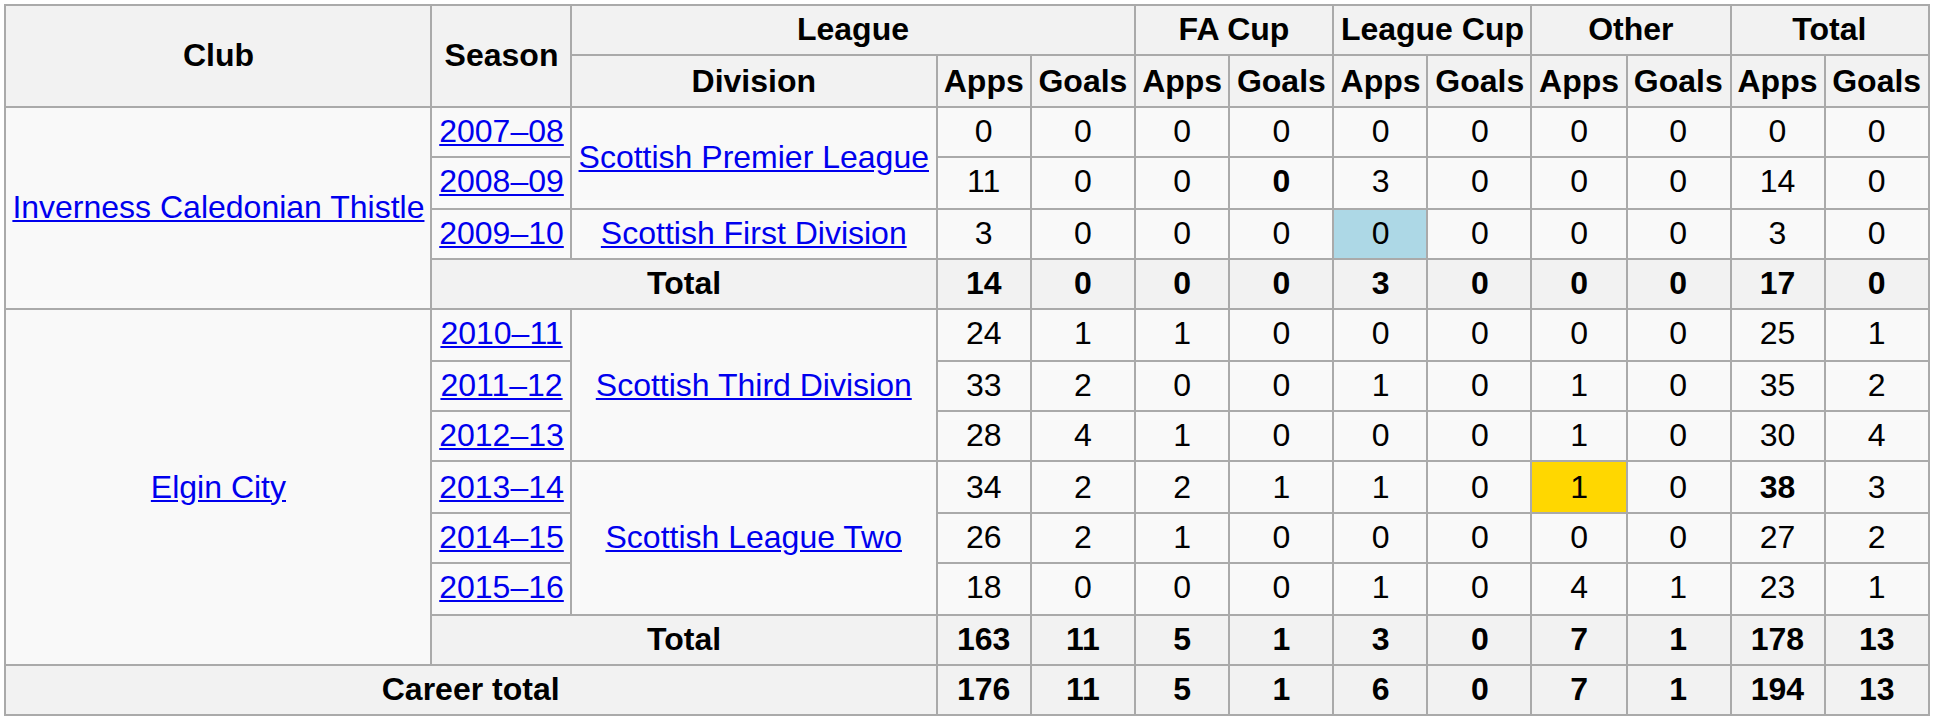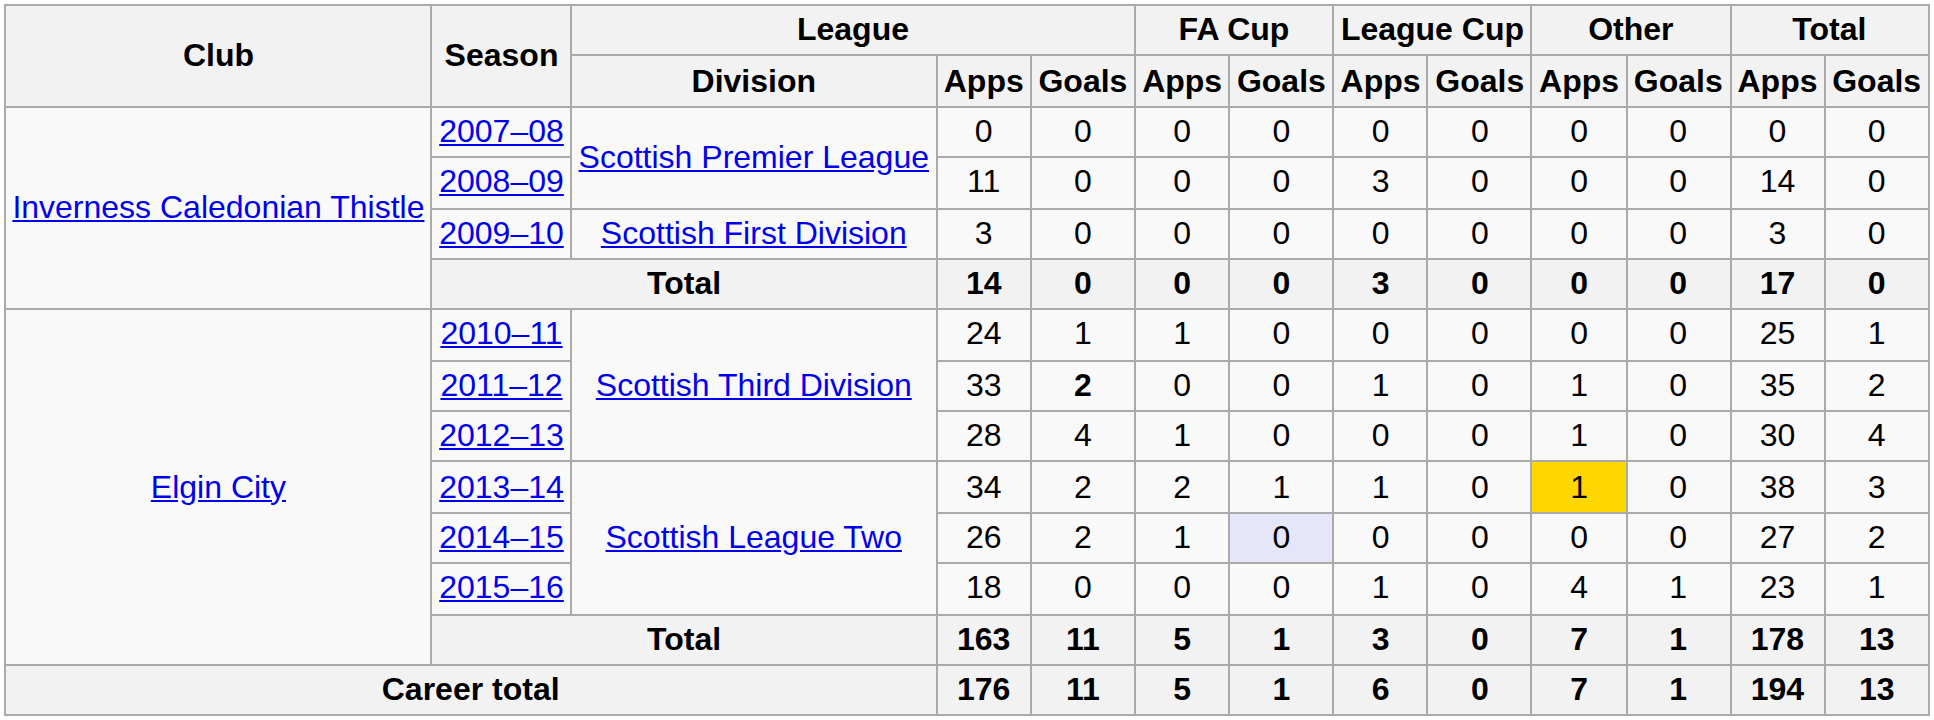(1281, 182) bold -> (1281, 182) normal
(1381, 232) lightblue background -> (1381, 232) no background
(1083, 385) normal -> (1083, 385) bold
(1777, 486) bold -> (1777, 486) normal
(1281, 537) no background -> (1281, 537) lavender background
